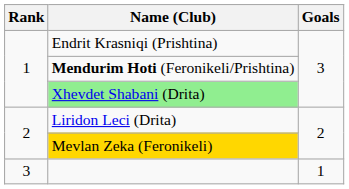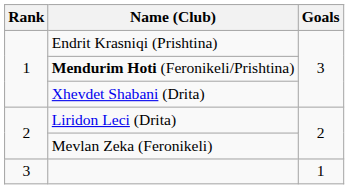(128, 94) lightgreen background -> (128, 94) no background
(132, 145) gold background -> (132, 145) no background
